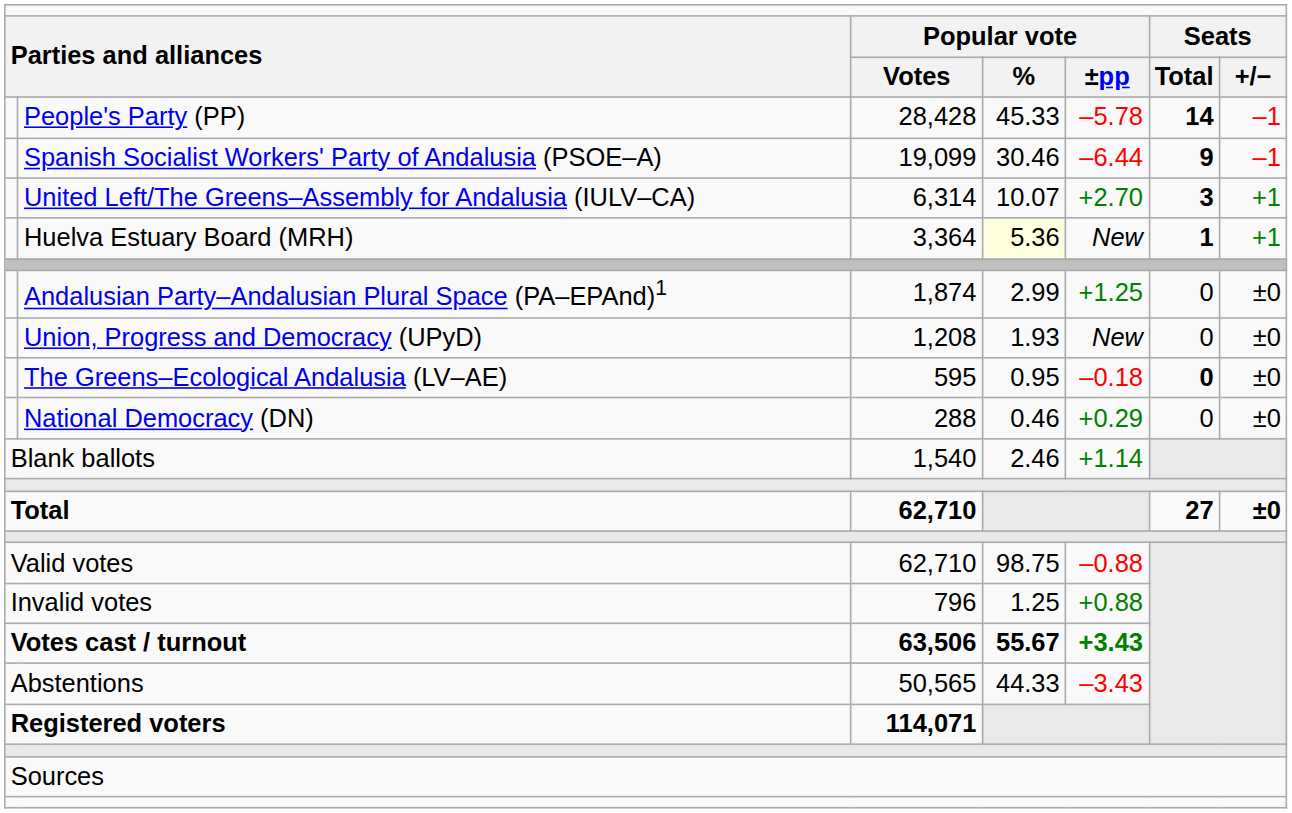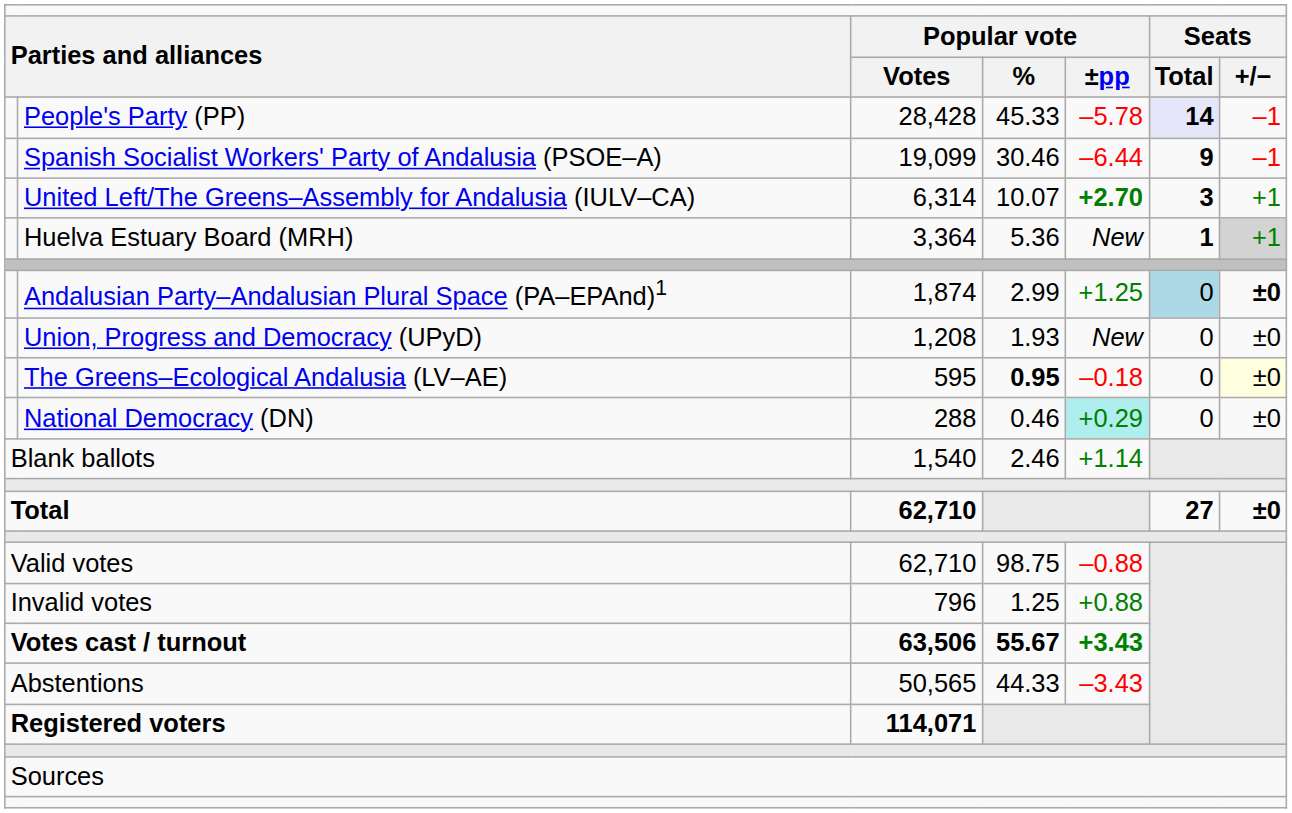(1199, 117) no background -> (1199, 117) lavender background
(1111, 197) normal -> (1111, 197) bold
(1035, 238) lightyellow background -> (1035, 238) no background
(1266, 238) no background -> (1266, 238) lightgrey background
(1206, 293) no background -> (1206, 293) lightblue background
(1267, 293) normal -> (1267, 293) bold
(1035, 377) normal -> (1035, 377) bold
(1206, 377) bold -> (1206, 377) normal
(1267, 377) no background -> (1267, 377) lightyellow background
(1111, 418) no background -> (1111, 418) paleturquoise background
